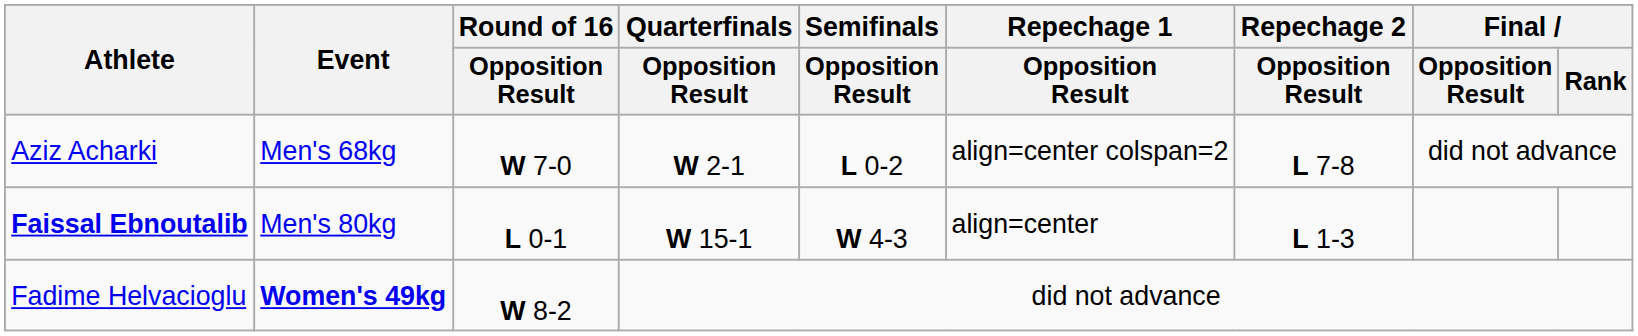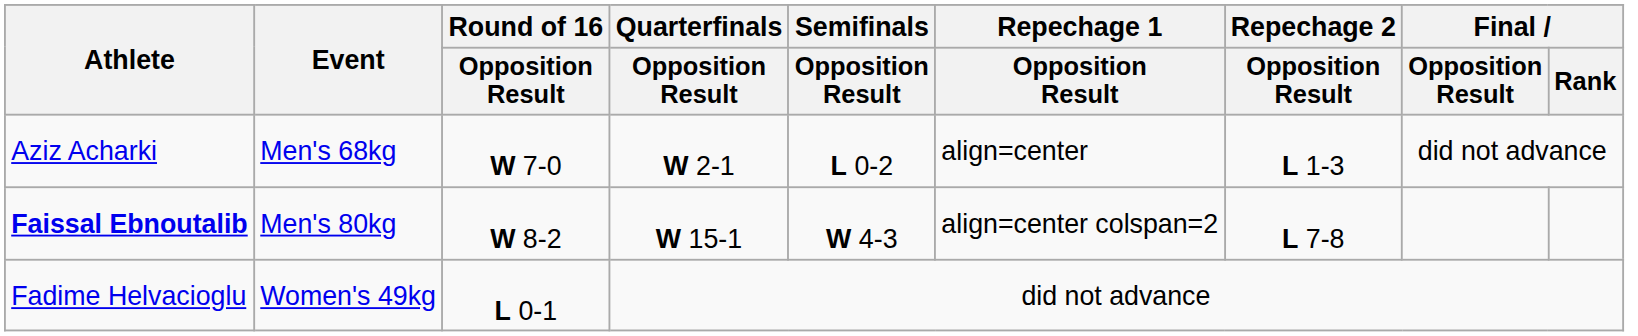(1090, 152) align=center colspan=2 -> (1015, 152) align=center
(1323, 166) L 7-8 -> (1313, 166) L 1-3
(536, 238) L 0-1 -> (526, 238) W 8-2
(1025, 224) align=center -> (1080, 224) align=center colspan=2
(1323, 238) L 1-3 -> (1313, 238) L 7-8
(353, 296) bold -> (348, 296) normal
(536, 311) W 8-2 -> (526, 311) L 0-1
